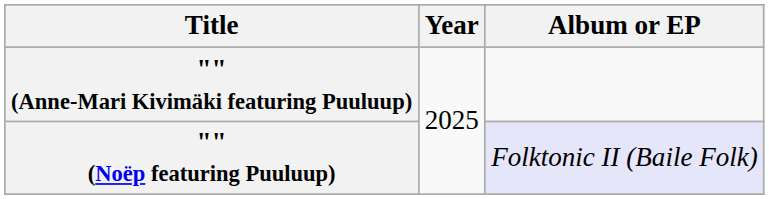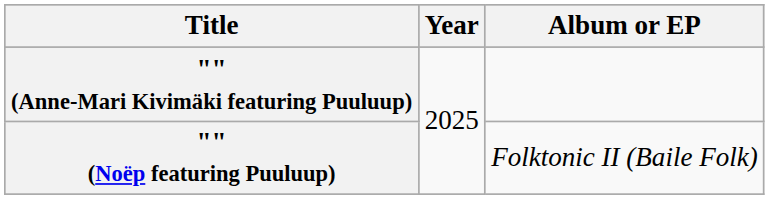(624, 157) lavender background -> (624, 157) no background
